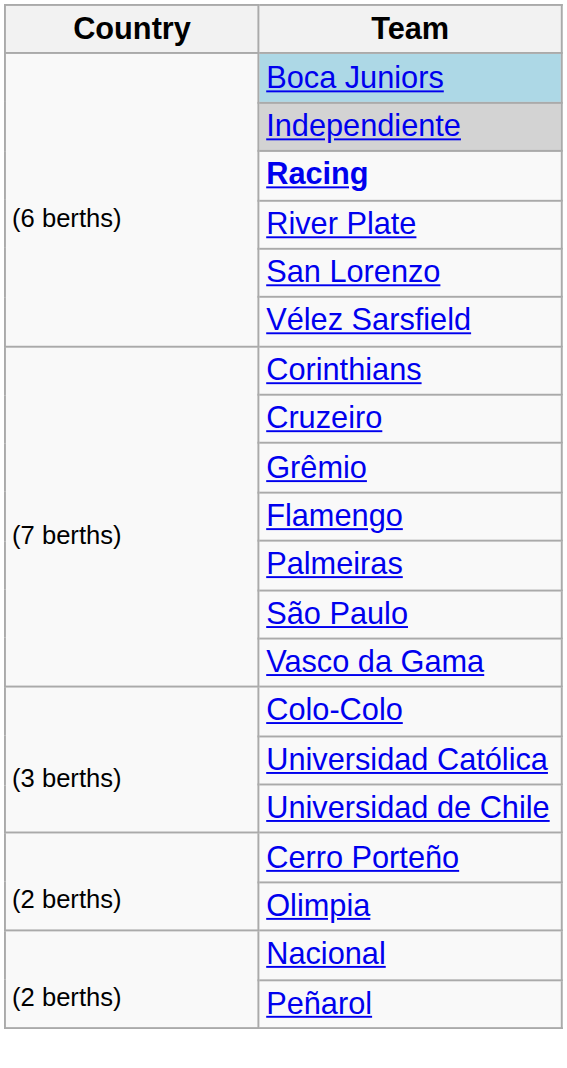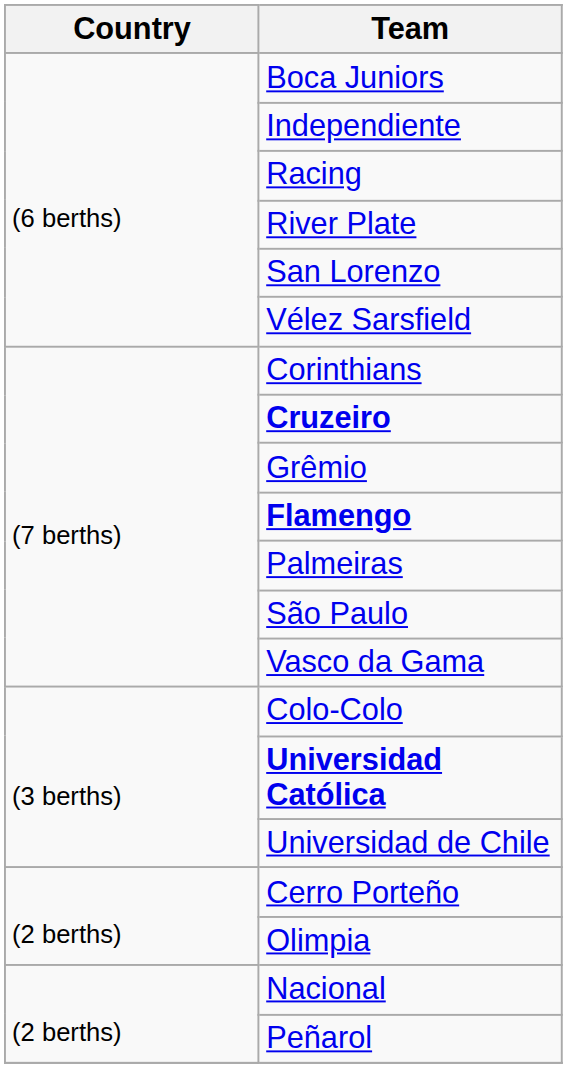(355, 77) lightblue background -> (355, 77) no background
(364, 126) lightgrey background -> (364, 126) no background
(317, 175) bold -> (314, 175) normal
(324, 418) normal -> (329, 418) bold
(335, 516) normal -> (339, 516) bold
(407, 759) normal -> (354, 776) bold
